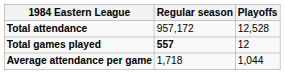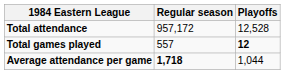(165, 45) bold -> (165, 45) normal
(243, 45) normal -> (243, 45) bold
(170, 61) normal -> (170, 61) bold
